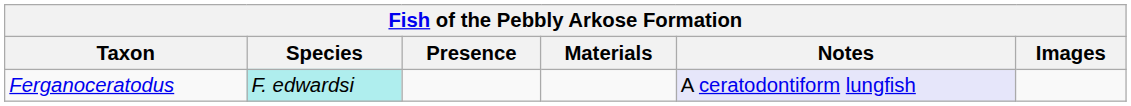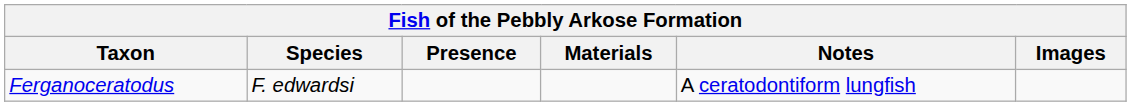(303, 85) paleturquoise background -> (303, 85) no background
(798, 85) lavender background -> (798, 85) no background
